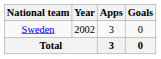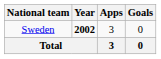(85, 29) normal -> (85, 29) bold
